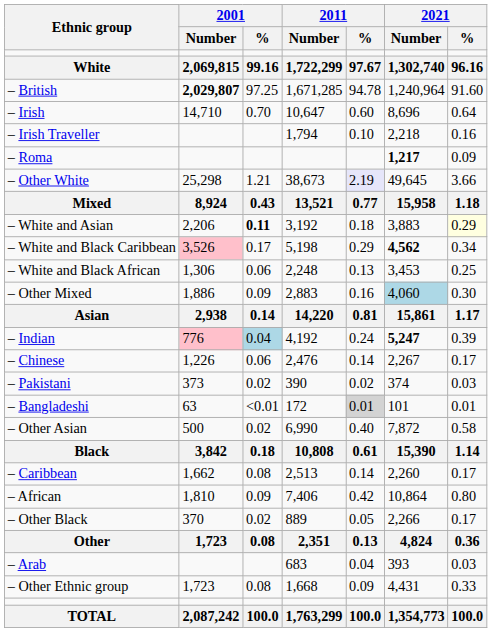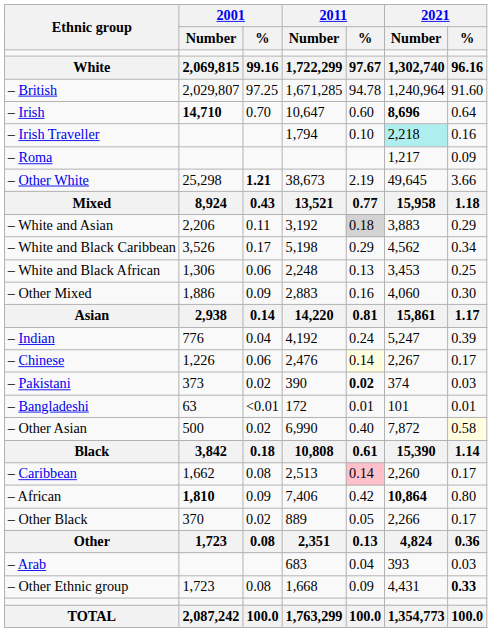(211, 90) bold -> (211, 90) normal
(202, 112) normal -> (202, 112) bold
(404, 112) normal -> (404, 112) bold
(404, 135) no background -> (404, 135) paleturquoise background
(404, 157) bold -> (404, 157) normal
(258, 180) normal -> (258, 180) bold
(362, 180) lavender background -> (362, 180) no background
(258, 225) bold -> (258, 225) normal
(362, 225) no background -> (362, 225) lightgrey background
(464, 225) lightyellow background -> (464, 225) no background
(199, 248) pink background -> (199, 248) no background
(404, 248) bold -> (404, 248) normal
(404, 293) lightblue background -> (404, 293) no background
(193, 338) pink background -> (193, 338) no background
(258, 338) lightblue background -> (258, 338) no background
(404, 338) bold -> (404, 338) normal
(362, 361) no background -> (362, 361) lightyellow background
(362, 383) normal -> (362, 383) bold
(362, 406) lightgrey background -> (362, 406) no background
(464, 428) no background -> (464, 428) lightyellow background
(362, 474) no background -> (362, 474) pink background
(199, 496) normal -> (199, 496) bold
(407, 496) normal -> (407, 496) bold
(464, 586) normal -> (464, 586) bold
